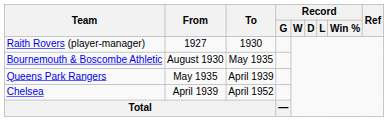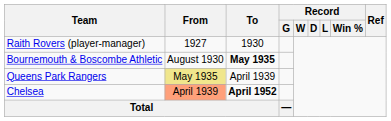(251, 60) normal -> (252, 60) bold
(195, 76) no background -> (195, 76) khaki background
(195, 92) no background -> (195, 92) lightsalmon background
(251, 92) normal -> (252, 92) bold
